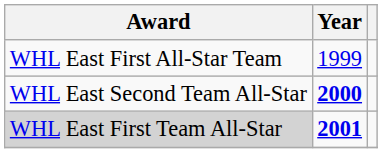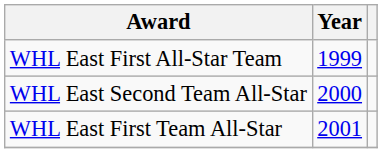(340, 93) bold -> (340, 93) normal
(146, 128) lightgrey background -> (146, 128) no background
(340, 128) bold -> (340, 128) normal
